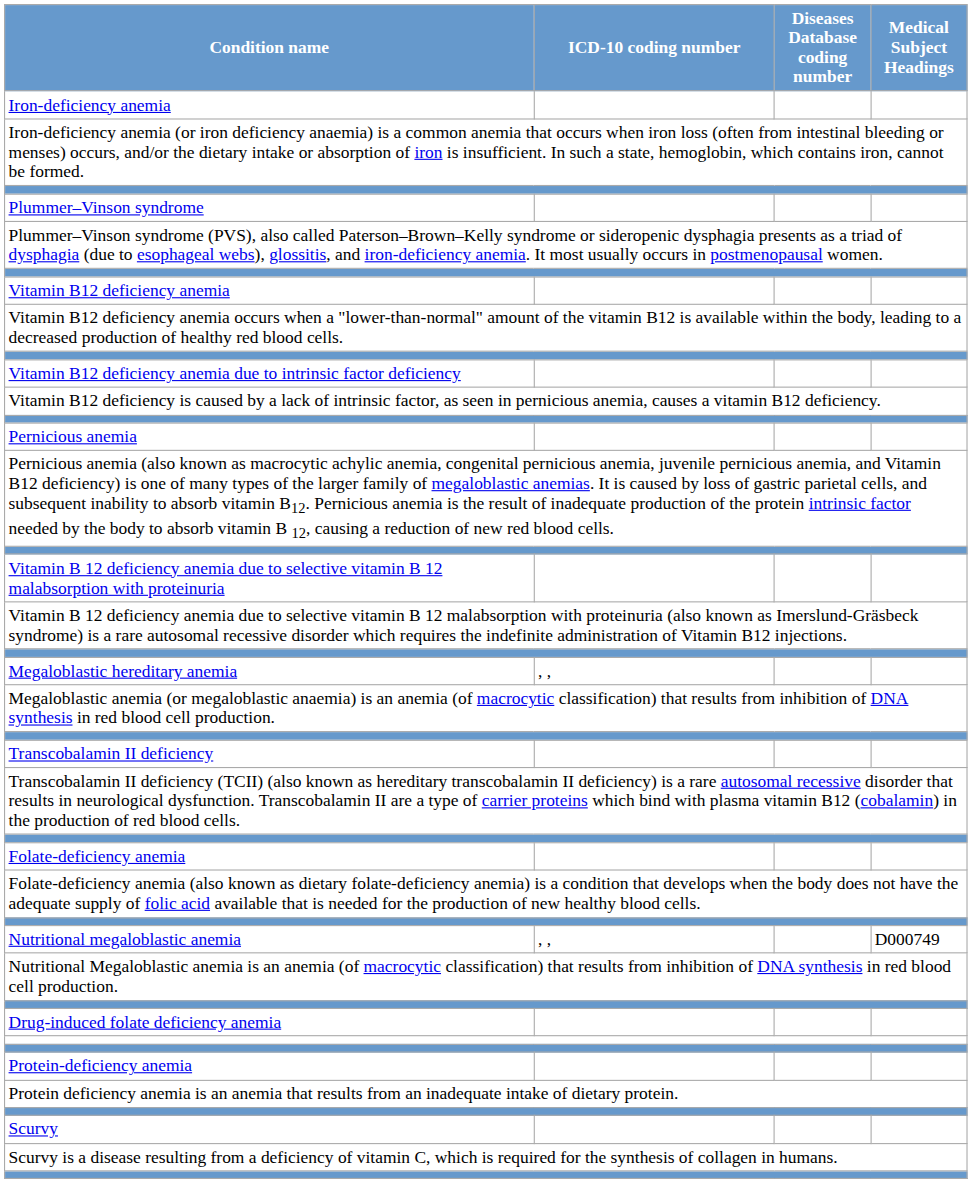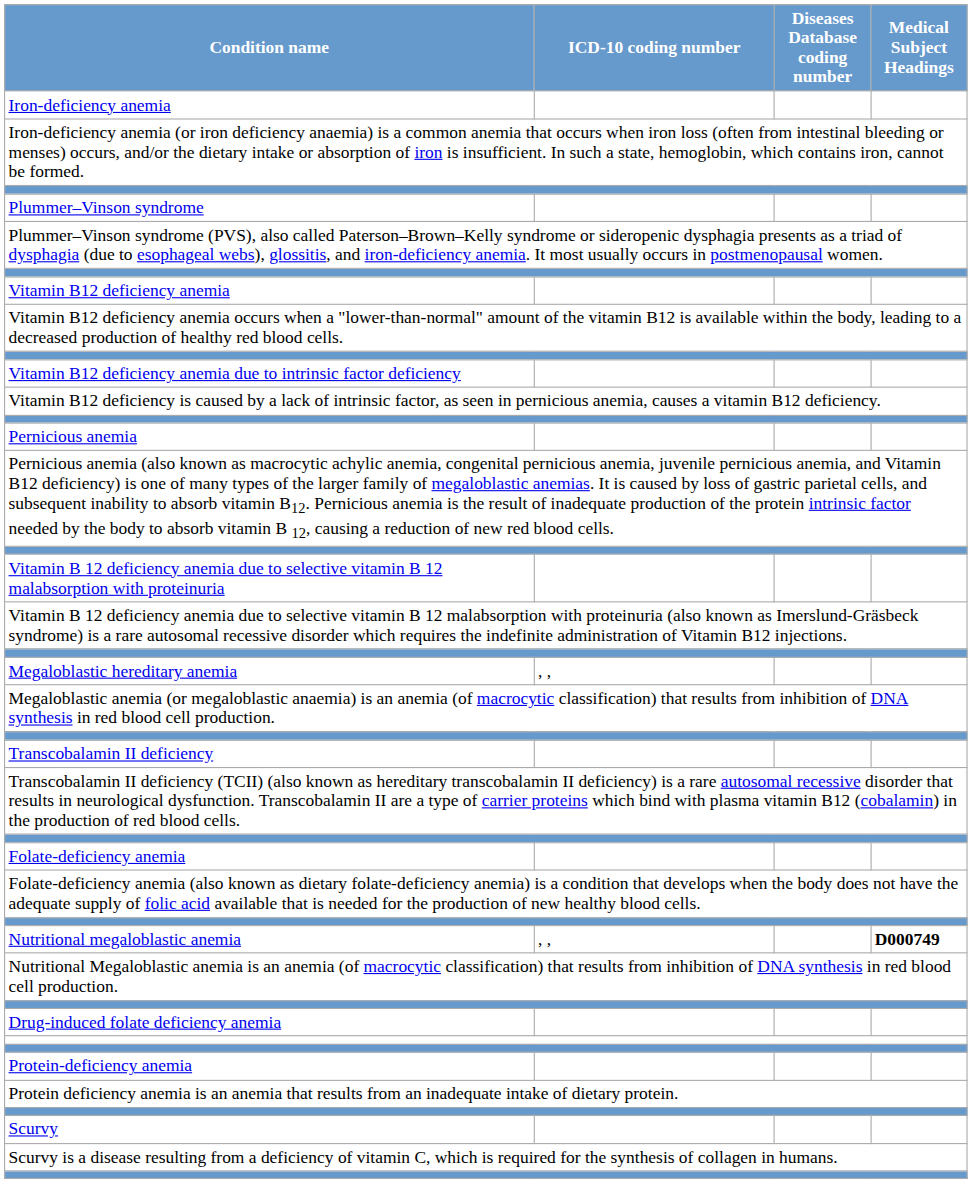(907, 939) normal -> (907, 939) bold
